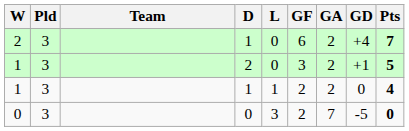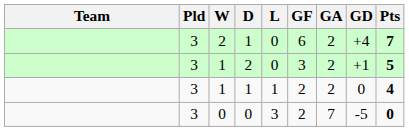columns swapped: (148, 16) <-> (18, 16)
